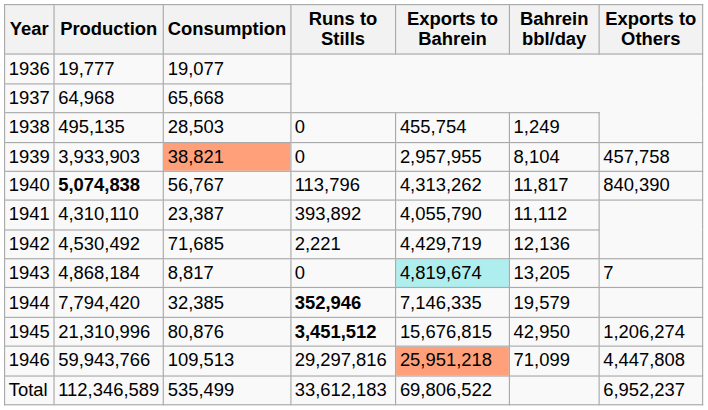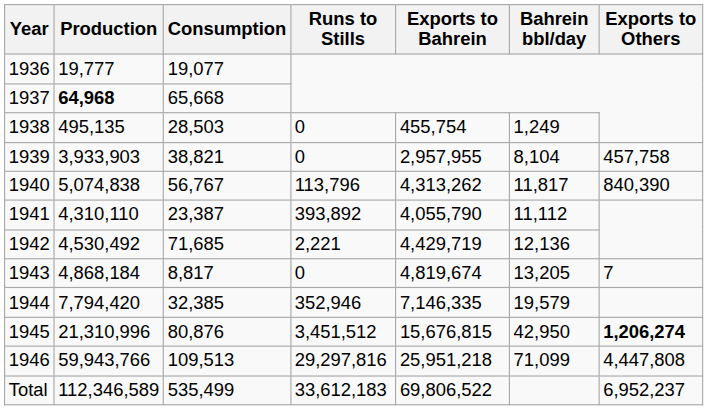(86, 98) normal -> (86, 98) bold
(196, 156) lightsalmon background -> (196, 156) no background
(99, 185) bold -> (99, 185) normal
(441, 273) paleturquoise background -> (441, 273) no background
(328, 302) bold -> (328, 302) normal
(336, 331) bold -> (336, 331) normal
(644, 331) normal -> (644, 331) bold
(446, 360) lightsalmon background -> (446, 360) no background
